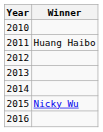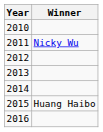(65, 42) Huang Haibo -> (56, 42) Nicky Wu
(56, 104) Nicky Wu -> (65, 104) Huang Haibo
